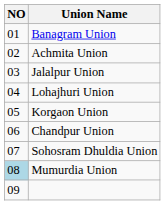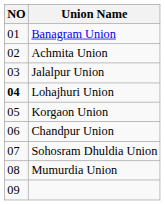(13, 92) normal -> (13, 92) bold
(13, 170) lightblue background -> (13, 170) no background
